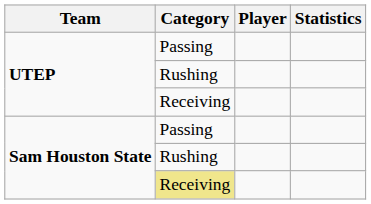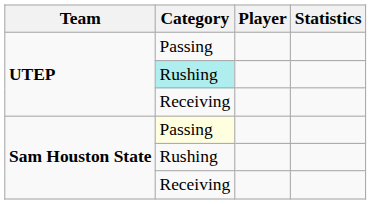(189, 74) no background -> (189, 74) paleturquoise background
(186, 129) no background -> (186, 129) lightyellow background
(195, 184) khaki background -> (195, 184) no background
